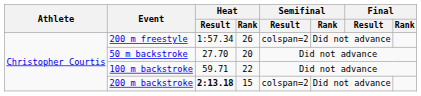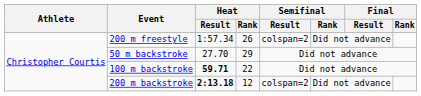(248, 54) 20 -> (248, 54) 29
(215, 69) normal -> (215, 69) bold
(248, 83) 15 -> (248, 83) 12
